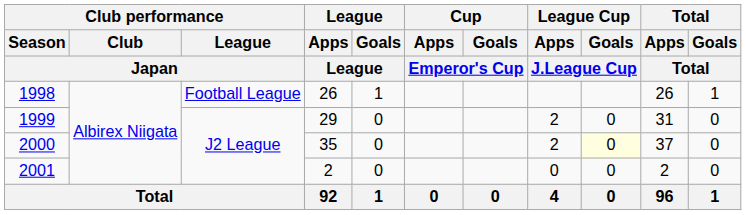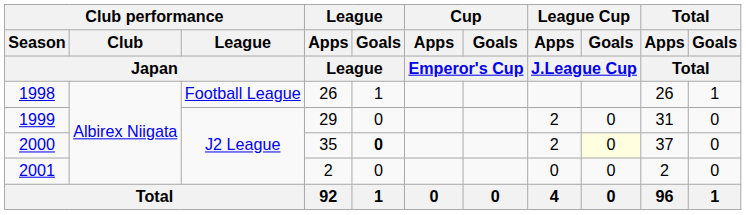(378, 145) normal -> (378, 145) bold
